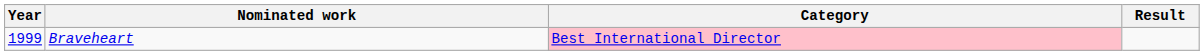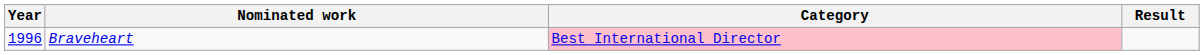(25, 39) 1999 -> (25, 39) 1996
